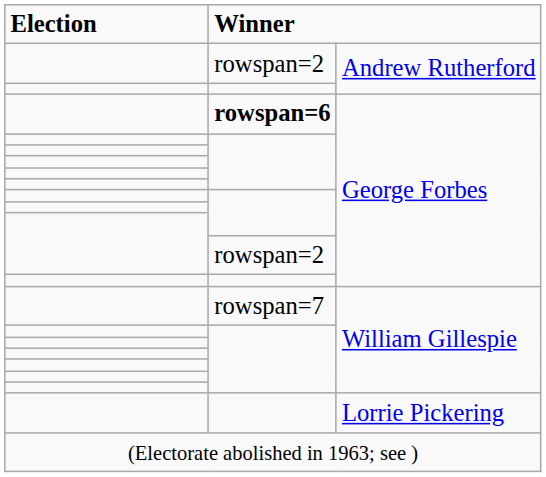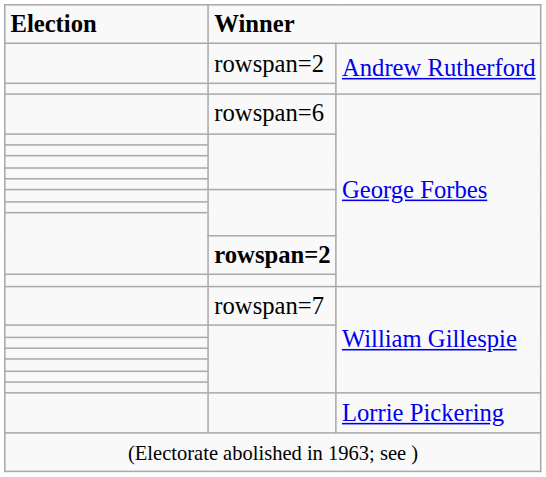(272, 113) bold -> (269, 113) normal
(269, 255) normal -> (272, 255) bold
